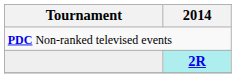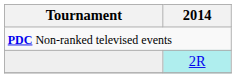(197, 61) bold -> (197, 61) normal
